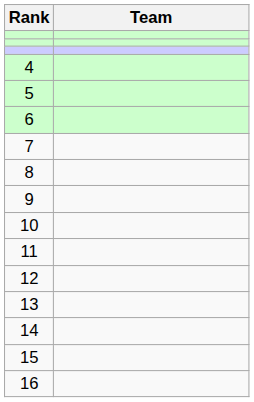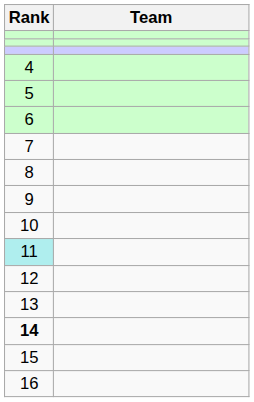(29, 251) no background -> (29, 251) paleturquoise background
(29, 330) normal -> (29, 330) bold
